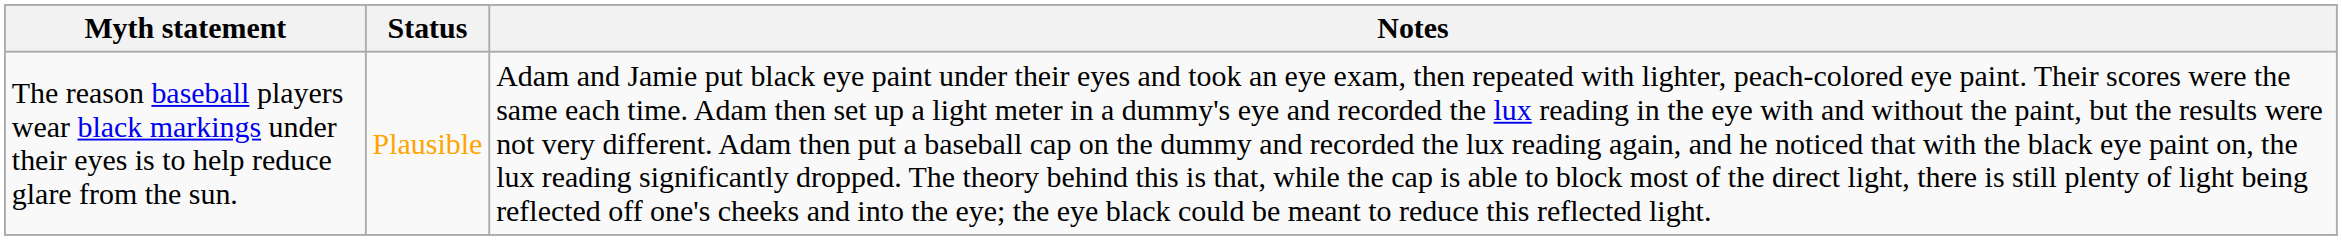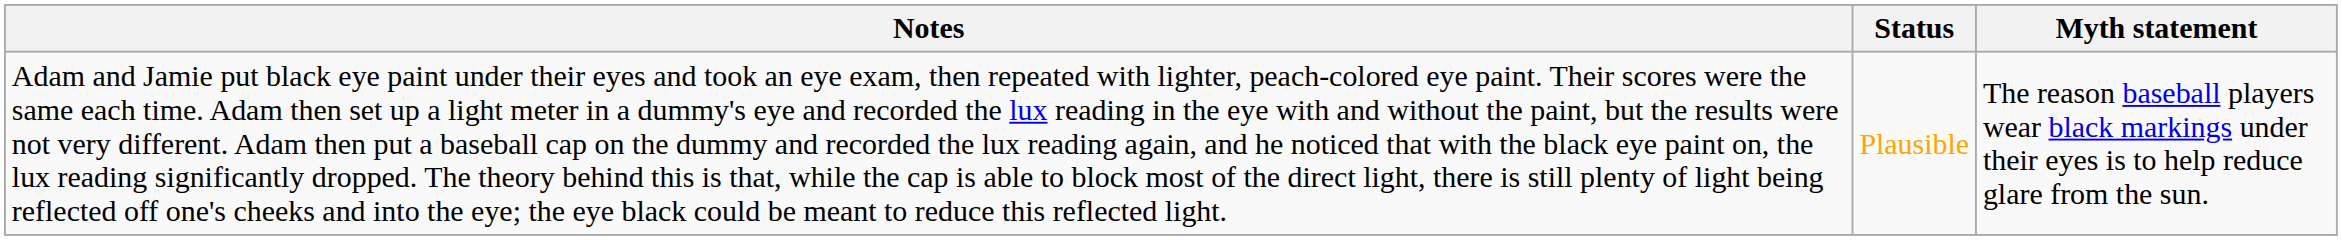columns swapped: (185, 28) <-> (1413, 28)
